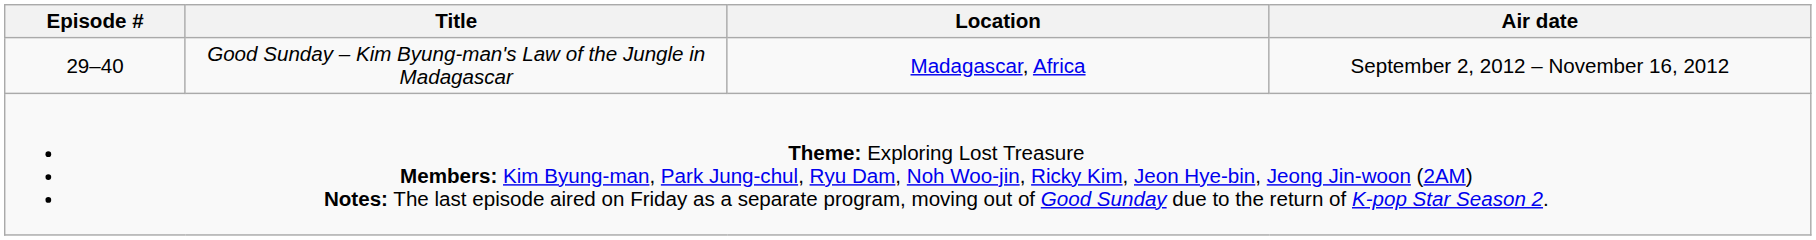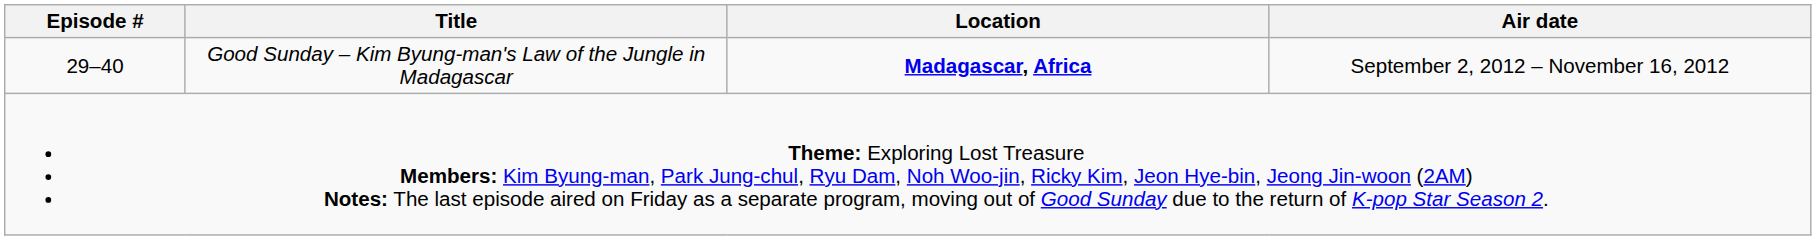(998, 65) normal -> (998, 65) bold
